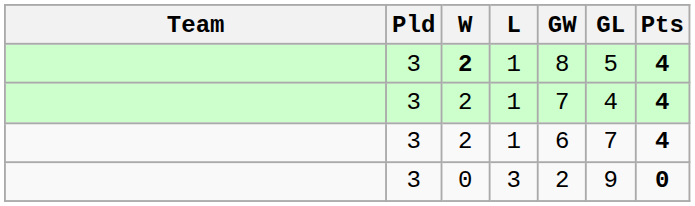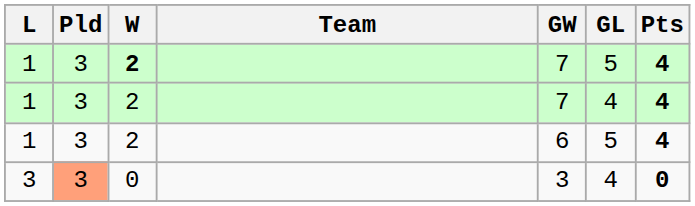columns swapped: (196, 25) <-> (514, 25)
(562, 64) 8 -> (562, 64) 7
(611, 142) 7 -> (611, 142) 5
(414, 181) no background -> (81, 181) lightsalmon background
(562, 181) 2 -> (562, 181) 3
(611, 181) 9 -> (611, 181) 4
